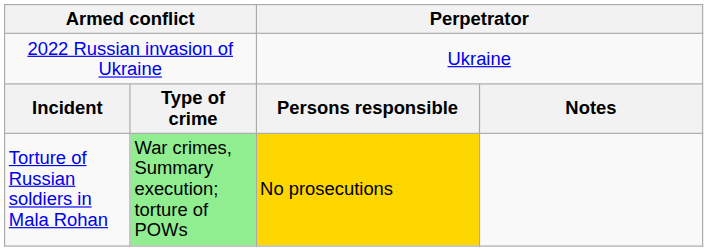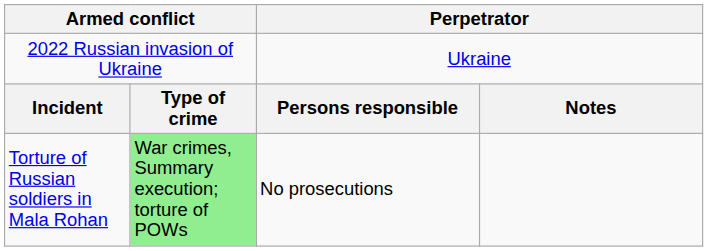(327, 189) gold background -> (327, 189) no background
